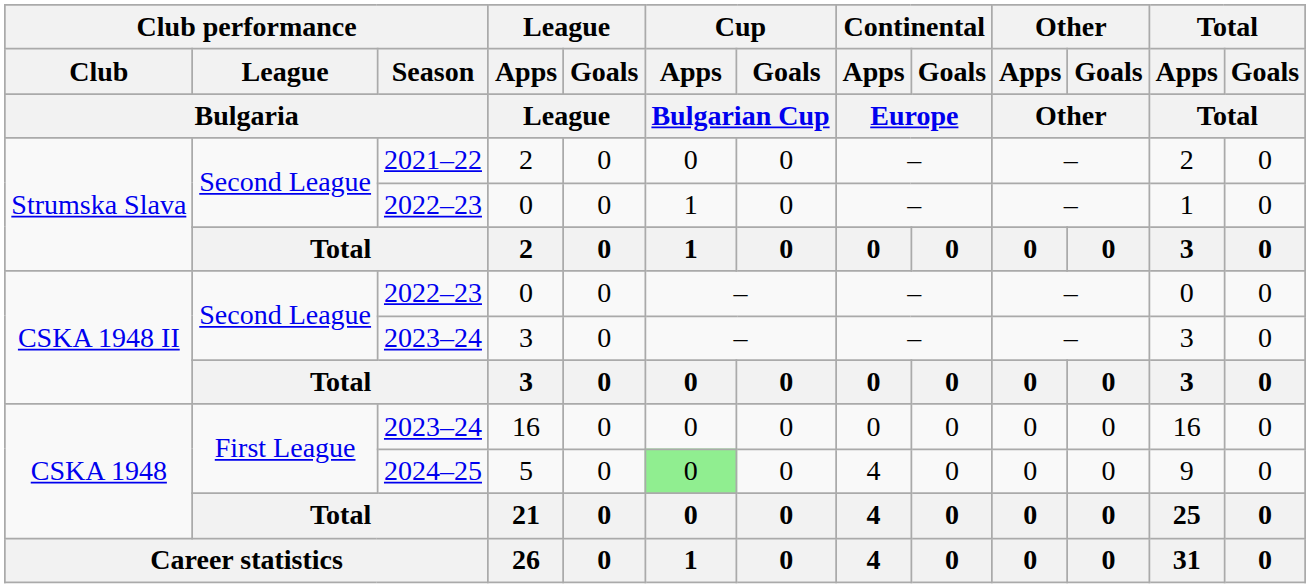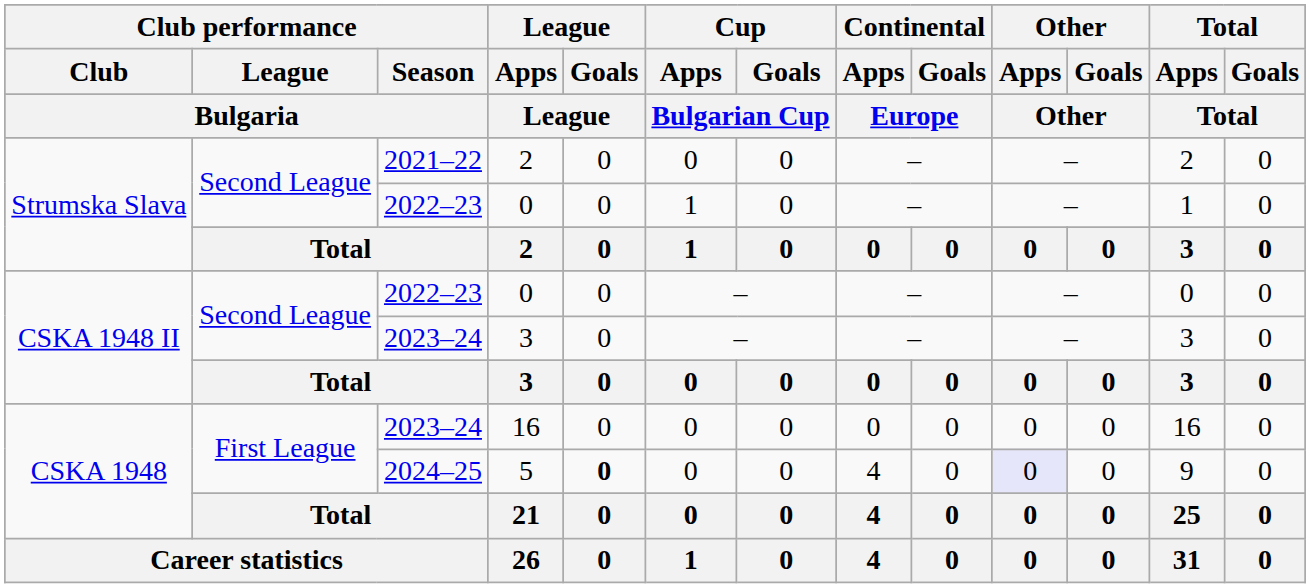(604, 470) normal -> (604, 470) bold
(691, 470) lightgreen background -> (691, 470) no background
(1030, 470) no background -> (1030, 470) lavender background
